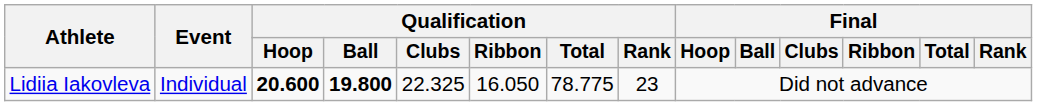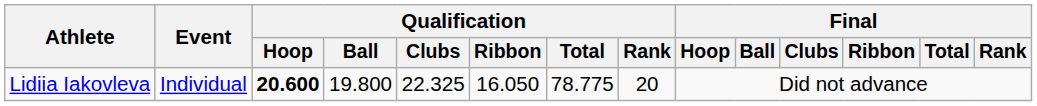(361, 85) bold -> (361, 85) normal
(647, 85) 23 -> (647, 85) 20
